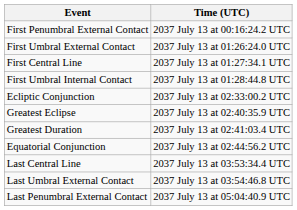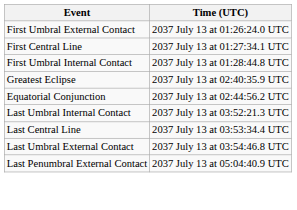- row: (78, 29)
- row: (51, 96)
- row: (44, 130)
+ row: (69, 113)
